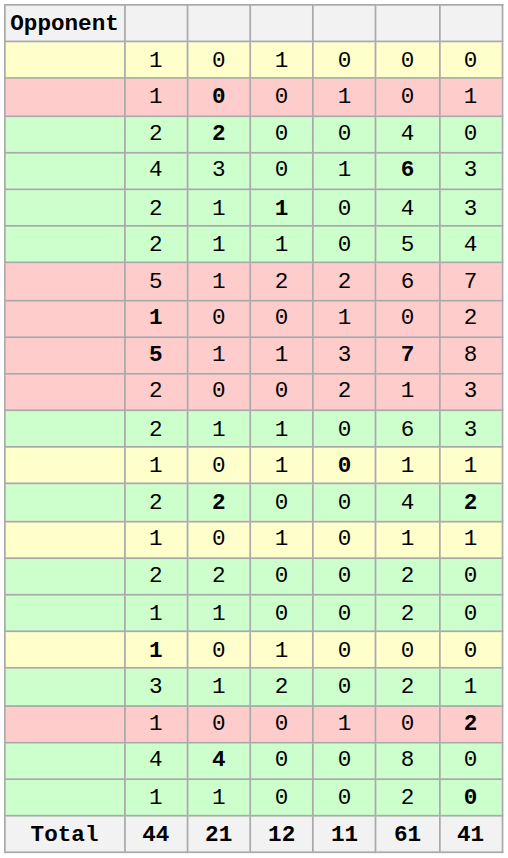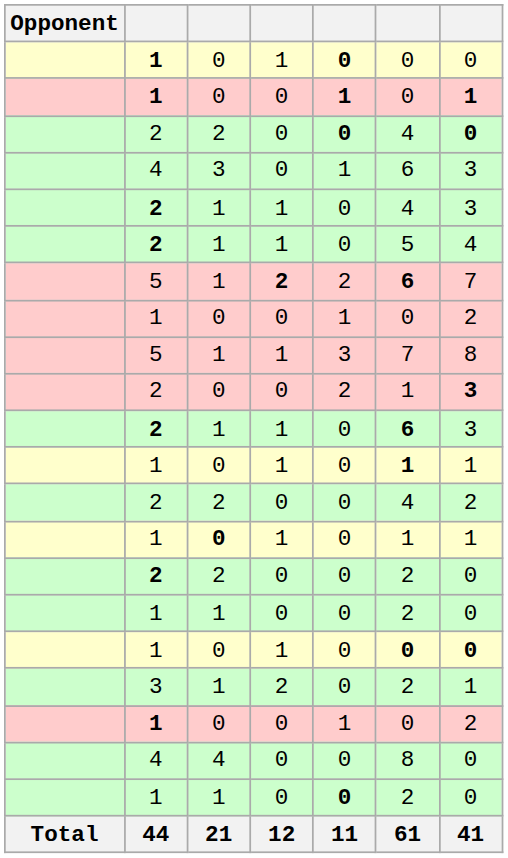(156, 60) normal -> (156, 60) bold
(345, 60) normal -> (345, 60) bold
(156, 97) normal -> (156, 97) bold
(219, 97) bold -> (219, 97) normal
(345, 97) normal -> (345, 97) bold
(471, 97) normal -> (471, 97) bold
(219, 134) bold -> (219, 134) normal
(345, 134) normal -> (345, 134) bold
(471, 134) normal -> (471, 134) bold
(408, 171) bold -> (408, 171) normal
(156, 208) normal -> (156, 208) bold
(282, 208) bold -> (282, 208) normal
(156, 245) normal -> (156, 245) bold
(282, 281) normal -> (282, 281) bold
(408, 281) normal -> (408, 281) bold
(156, 318) bold -> (156, 318) normal
(156, 355) bold -> (156, 355) normal
(408, 355) bold -> (408, 355) normal
(471, 392) normal -> (471, 392) bold
(156, 429) normal -> (156, 429) bold
(408, 429) normal -> (408, 429) bold
(345, 466) bold -> (345, 466) normal
(408, 466) normal -> (408, 466) bold
(219, 503) bold -> (219, 503) normal
(471, 503) bold -> (471, 503) normal
(219, 539) normal -> (219, 539) bold
(156, 576) normal -> (156, 576) bold
(156, 650) bold -> (156, 650) normal
(408, 650) normal -> (408, 650) bold
(471, 650) normal -> (471, 650) bold
(156, 724) normal -> (156, 724) bold
(471, 724) bold -> (471, 724) normal
(219, 761) bold -> (219, 761) normal
(345, 797) normal -> (345, 797) bold
(471, 797) bold -> (471, 797) normal
